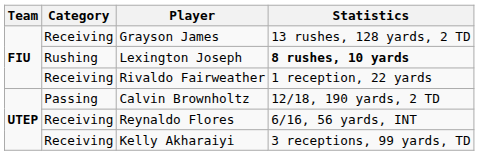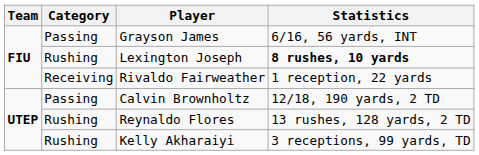(79, 36) Receiving -> (71, 36) Passing
(371, 36) 13 rushes, 128 yards, 2 TD -> (344, 36) 6/16, 56 yards, INT
(79, 119) Receiving -> (71, 119) Rushing
(344, 119) 6/16, 56 yards, INT -> (371, 119) 13 rushes, 128 yards, 2 TD
(79, 140) Receiving -> (71, 140) Rushing
